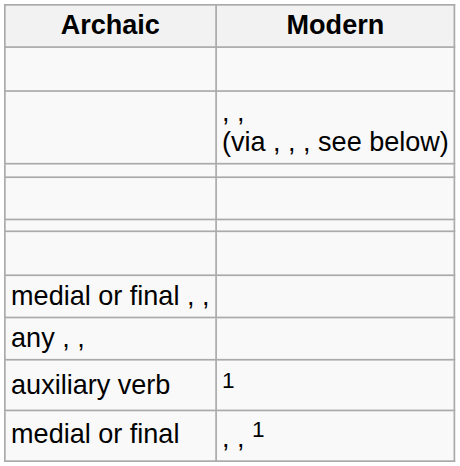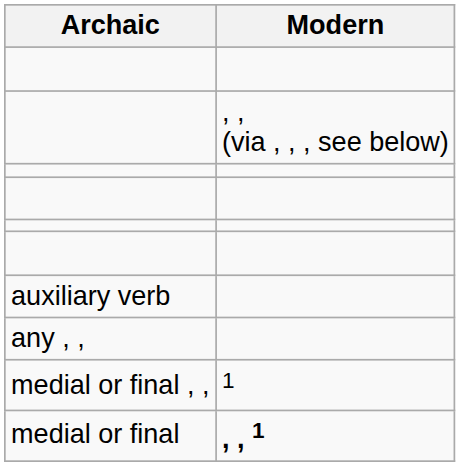(110, 295) medial or final , , -> (91, 295) auxiliary verb
(91, 385) auxiliary verb -> (110, 385) medial or final , ,
(243, 435) normal -> (243, 435) bold
